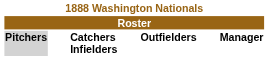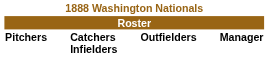(26, 37) lightgrey background -> (26, 37) no background
